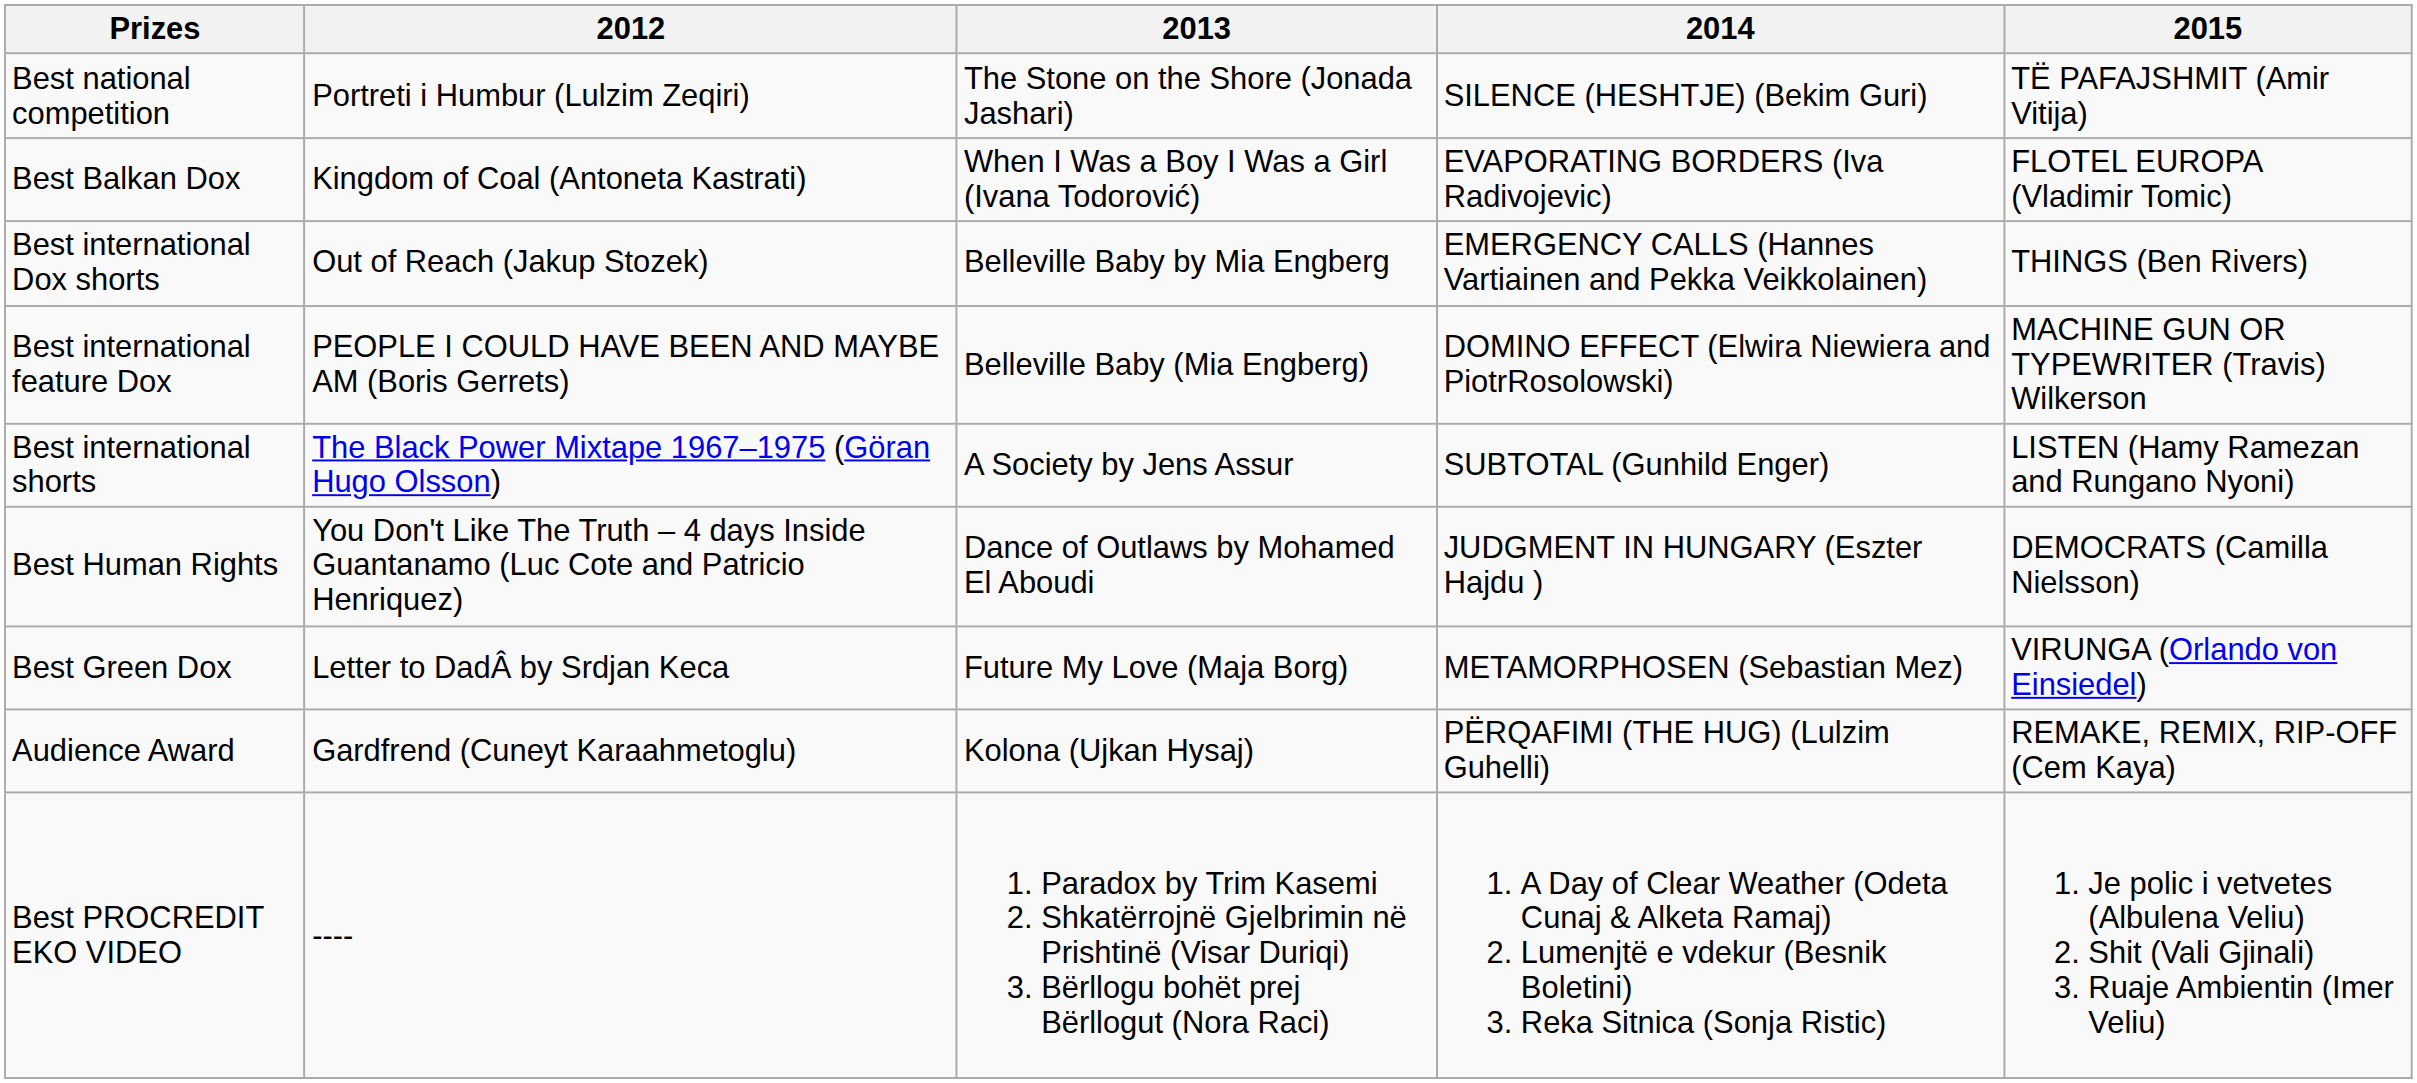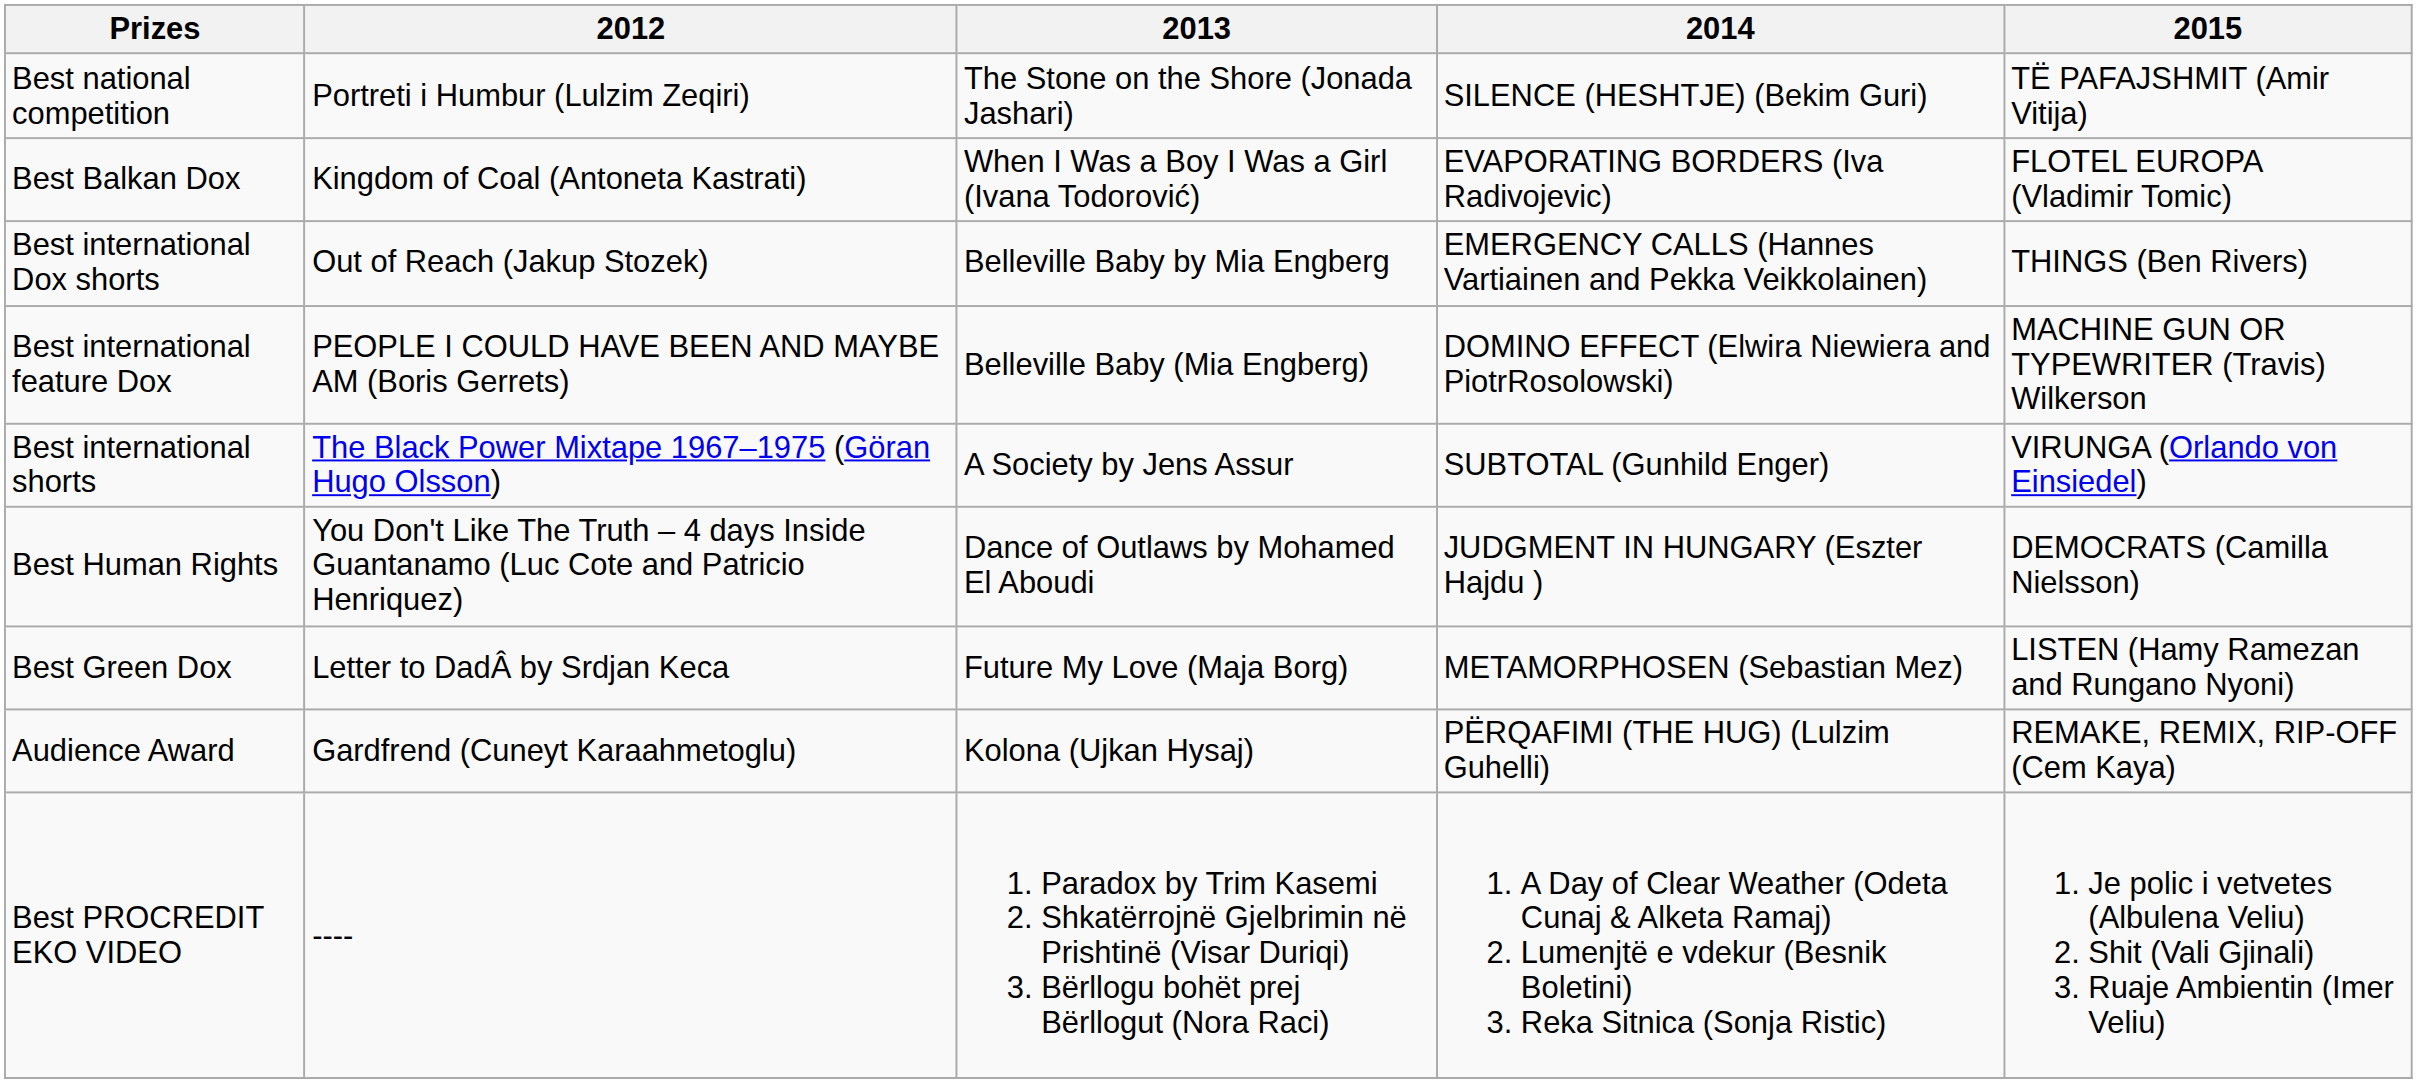(2185, 464) LISTEN (Hamy Ramezan and Rungano Nyoni) -> (2174, 464) VIRUNGA (Orlando von Einsiedel)
(2174, 667) VIRUNGA (Orlando von Einsiedel) -> (2185, 667) LISTEN (Hamy Ramezan and Rungano Nyoni)
